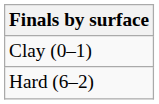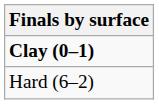(50, 50) normal -> (52, 50) bold
